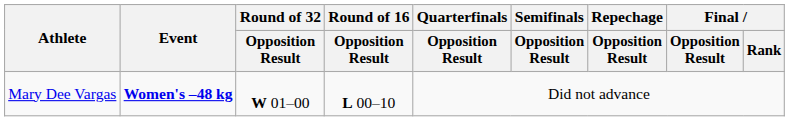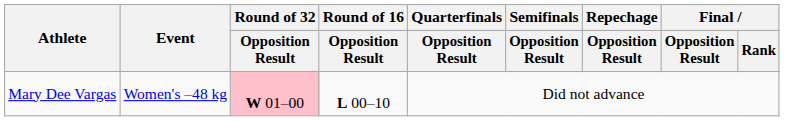(178, 94) bold -> (175, 94) normal
(280, 103) no background -> (275, 103) pink background
